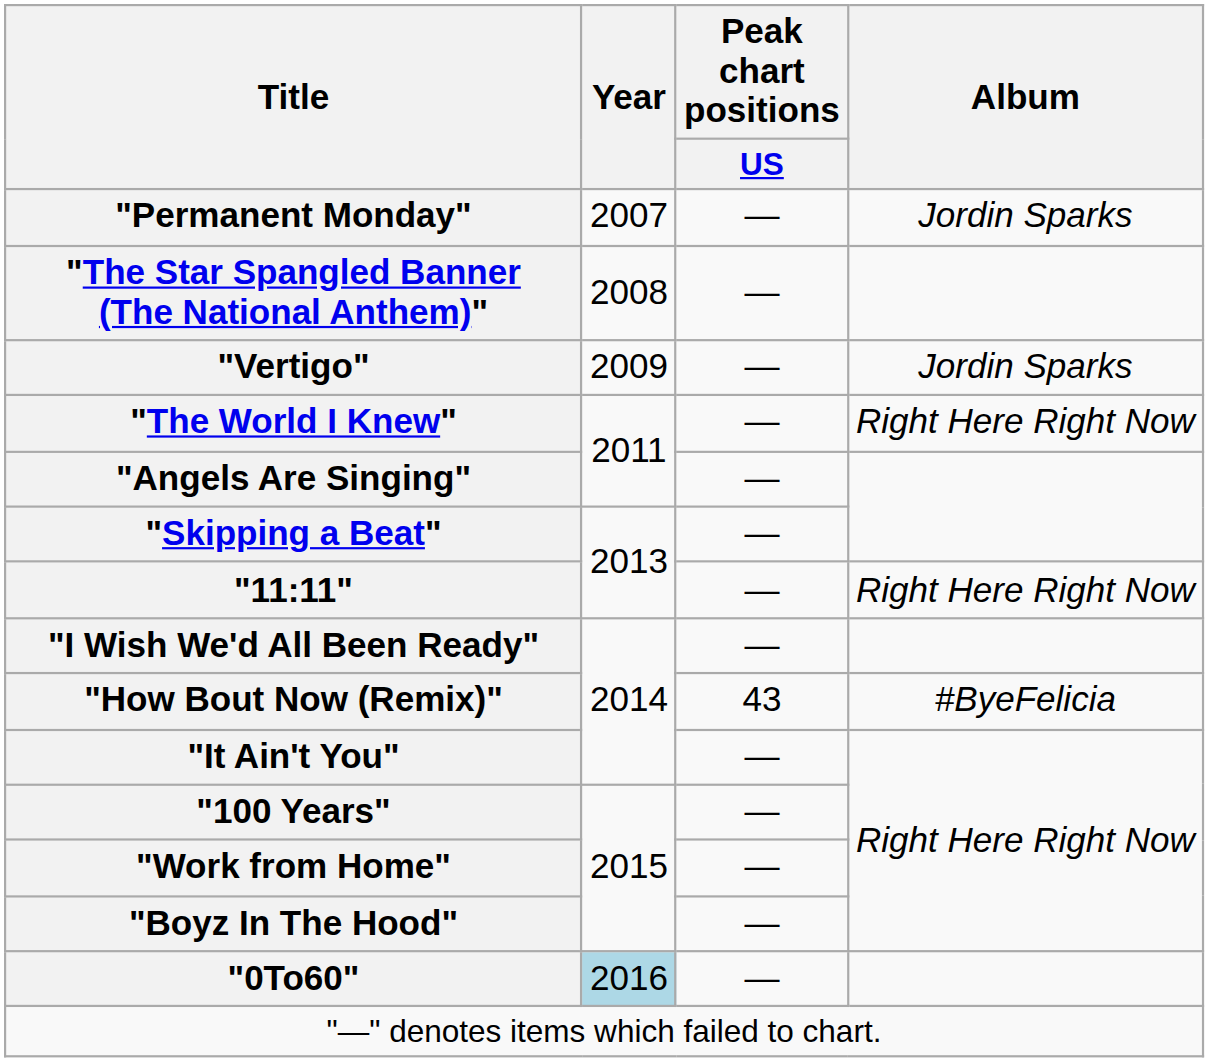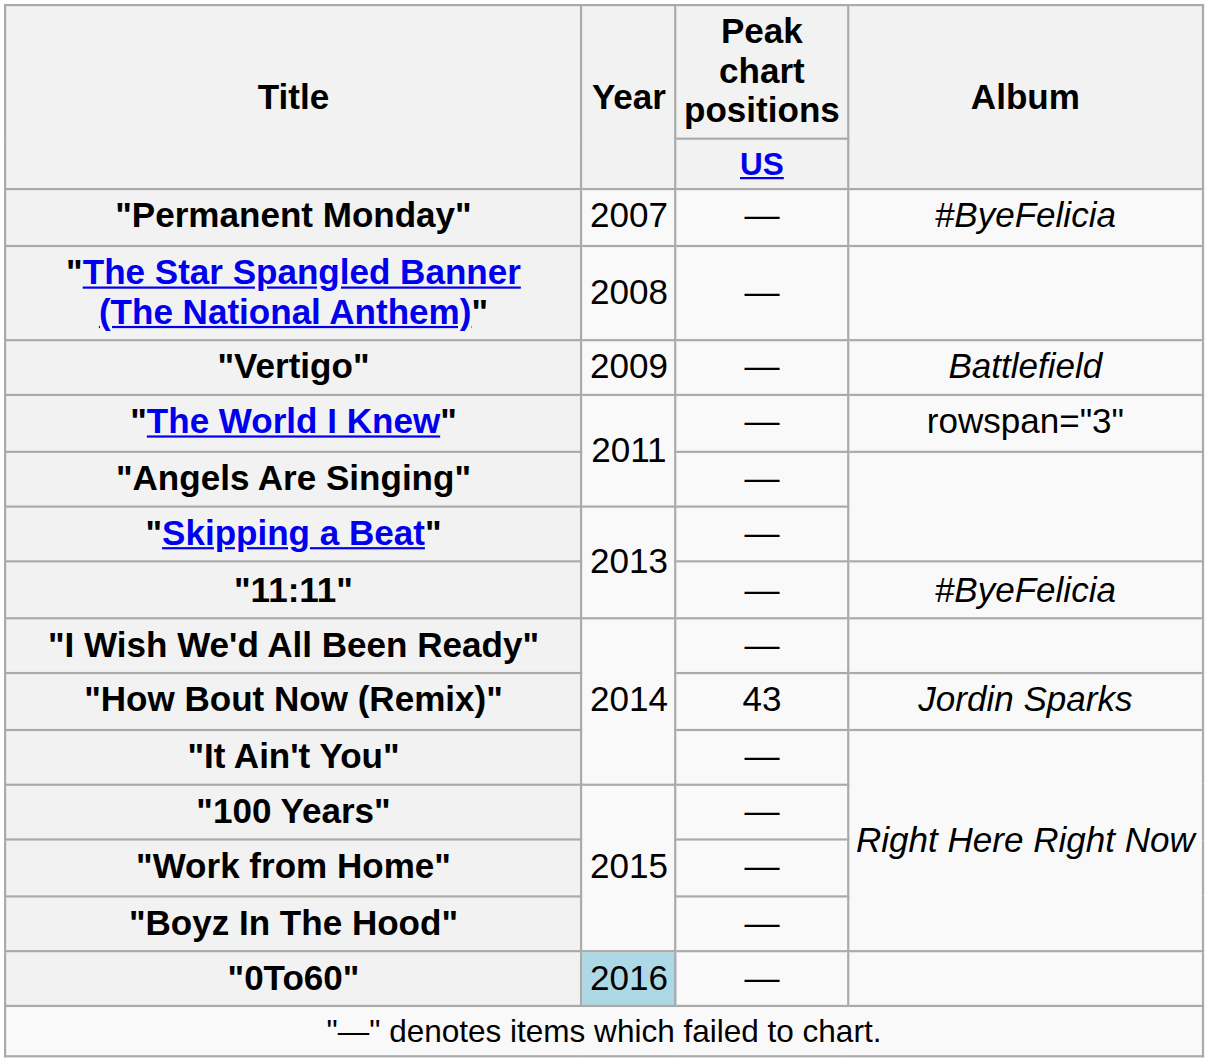(1025, 216) Jordin Sparks -> (1025, 216) #ByeFelicia
(1025, 367) Jordin Sparks -> (1025, 367) Battlefield
(1025, 422) Right Here Right Now -> (1025, 422) rowspan="3"
(1025, 589) Right Here Right Now -> (1025, 589) #ByeFelicia
(1025, 700) #ByeFelicia -> (1025, 700) Jordin Sparks
